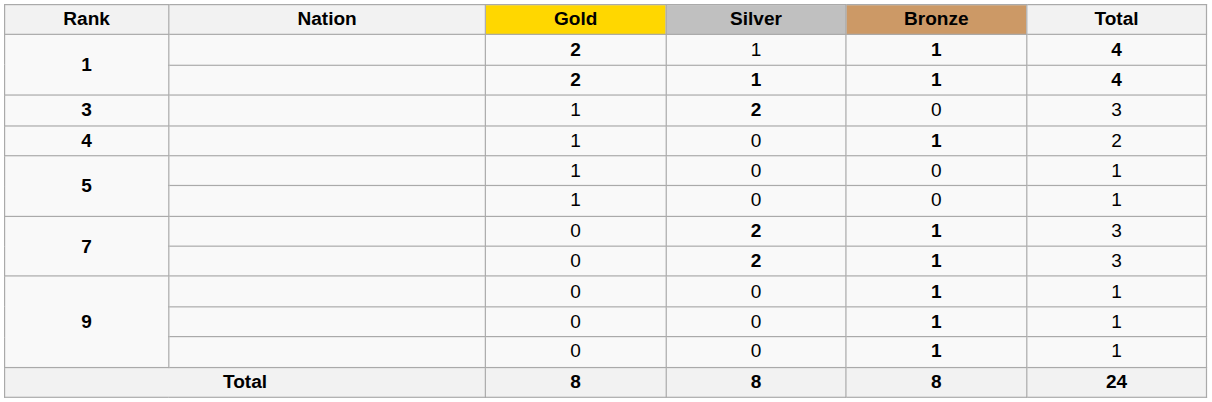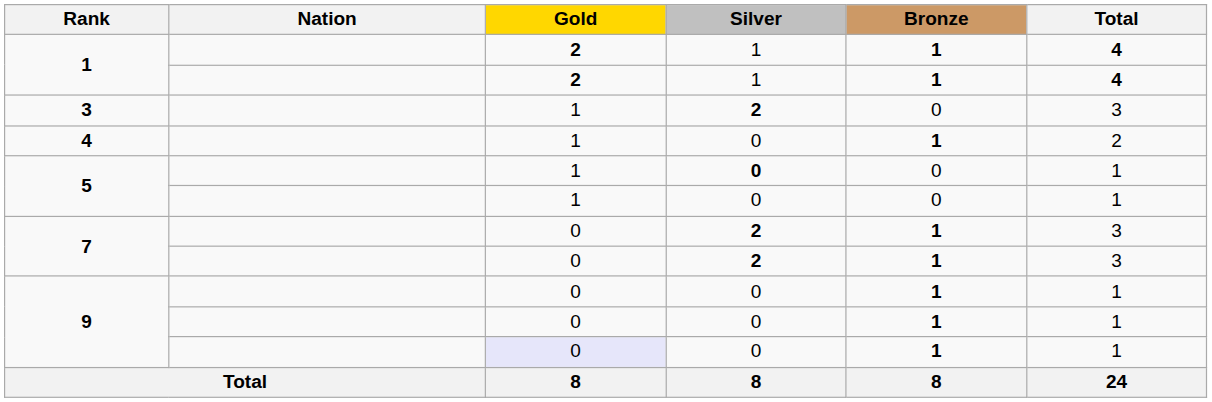(756, 79) bold -> (756, 79) normal
(756, 170) normal -> (756, 170) bold
(576, 351) no background -> (576, 351) lavender background
